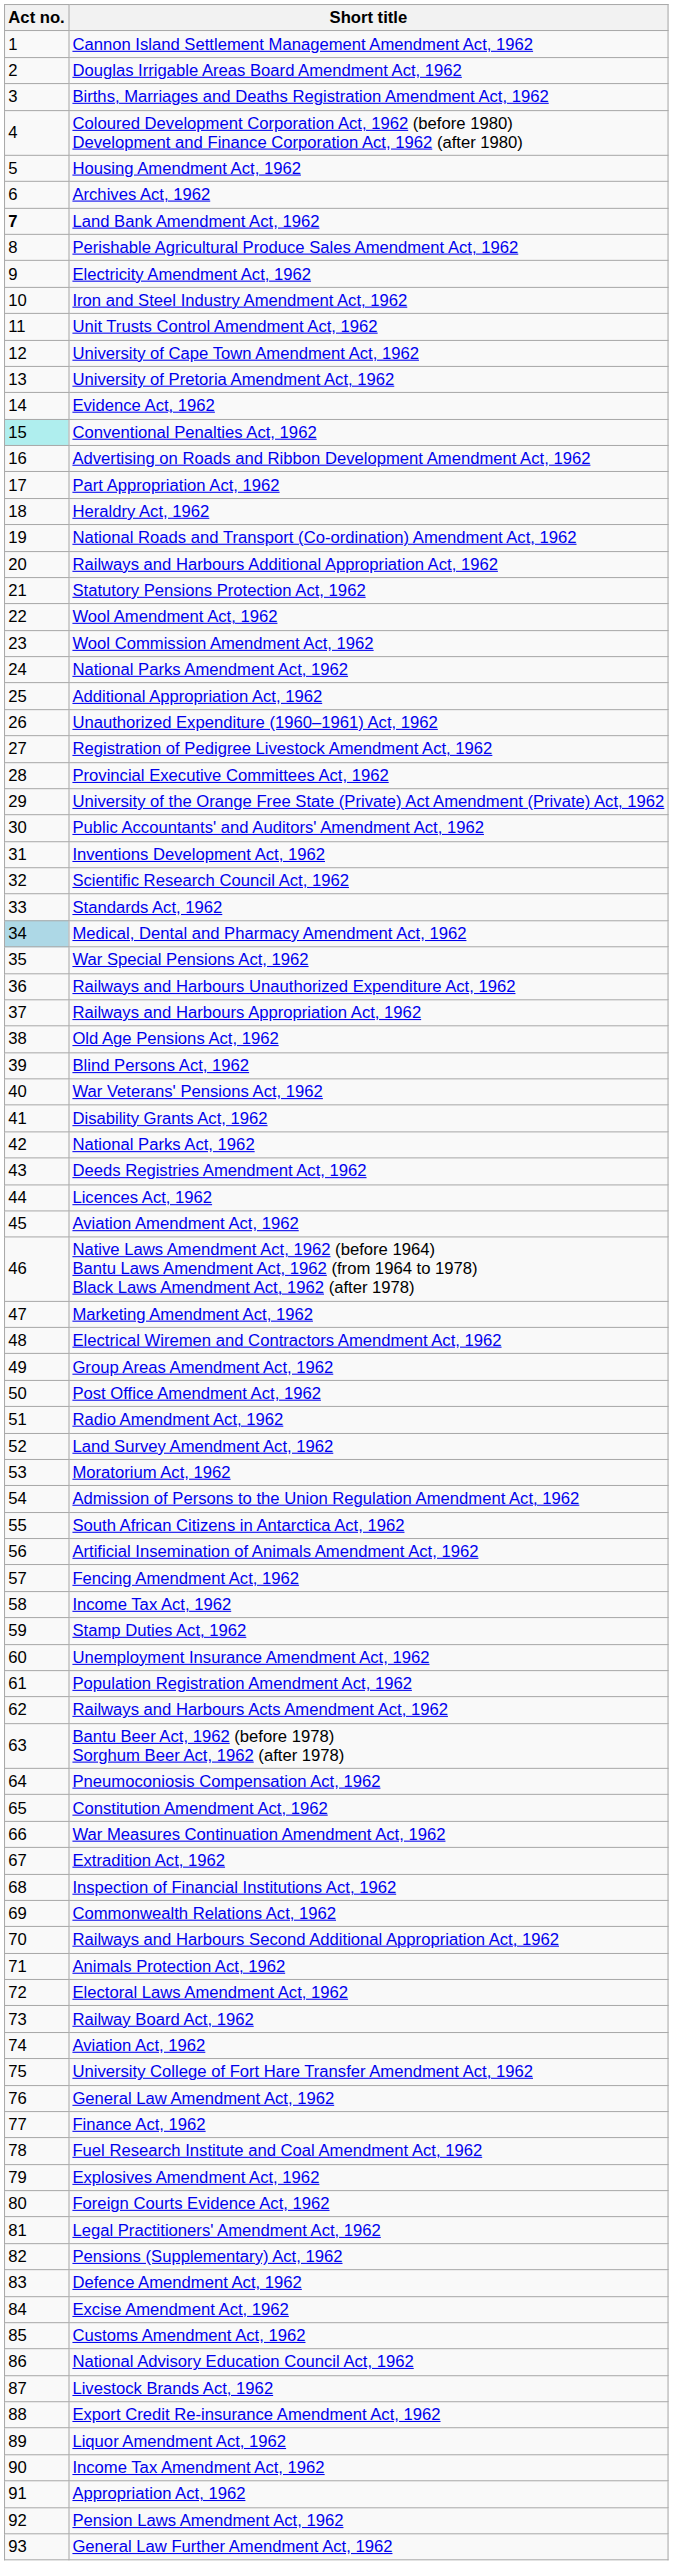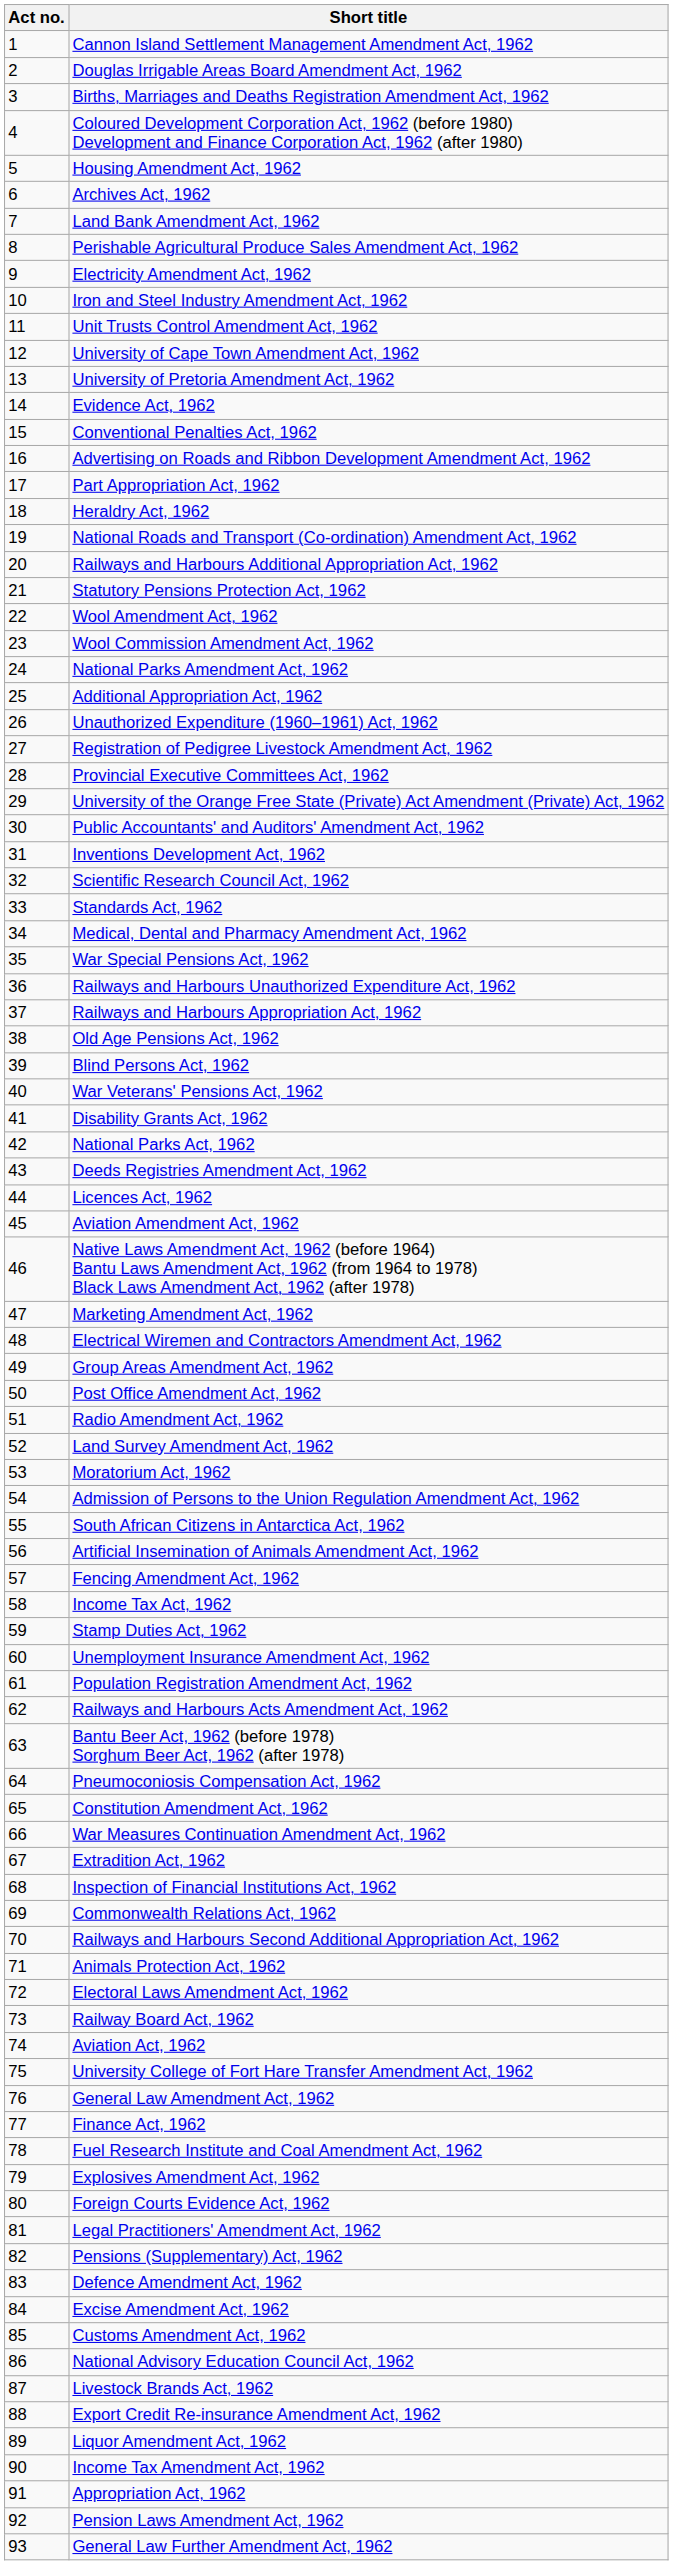(13, 221) bold -> (13, 221) normal
(18, 432) paleturquoise background -> (18, 432) no background
(18, 933) lightblue background -> (18, 933) no background
